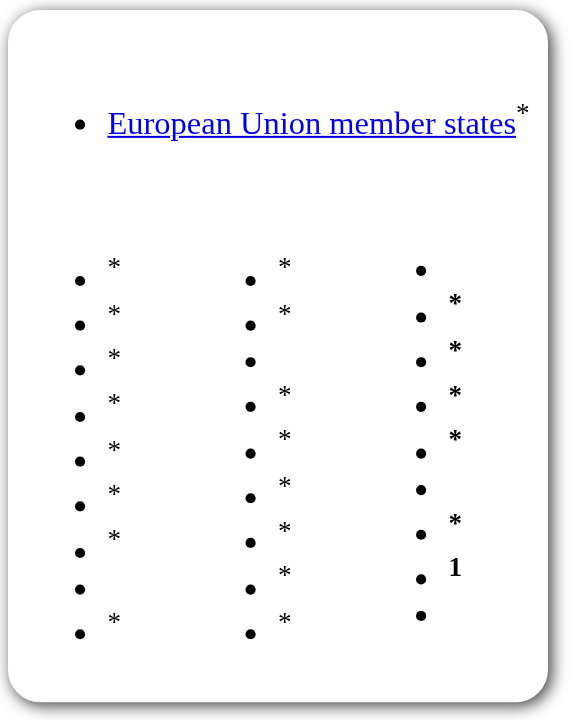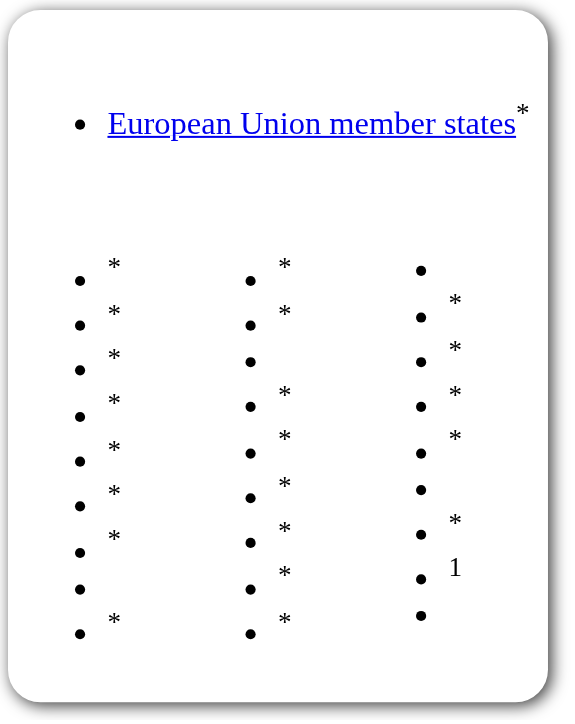(448, 443) bold -> (448, 443) normal
